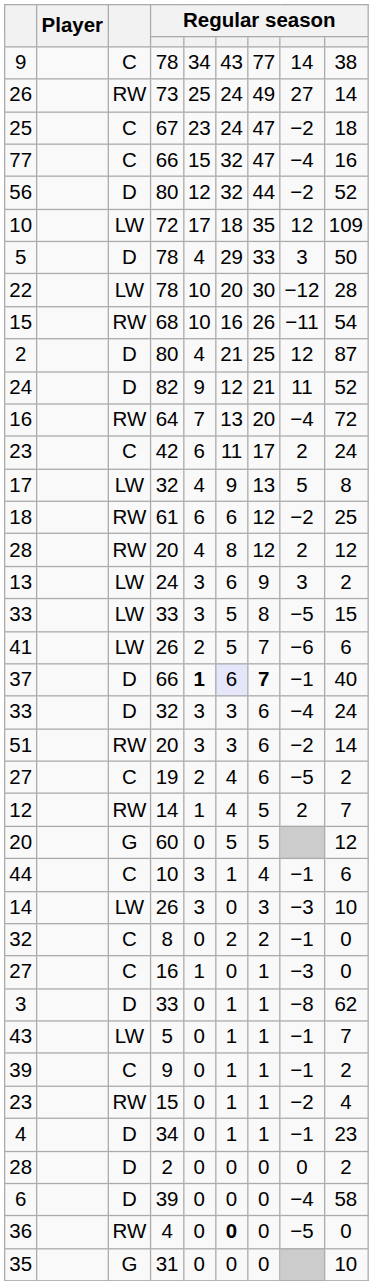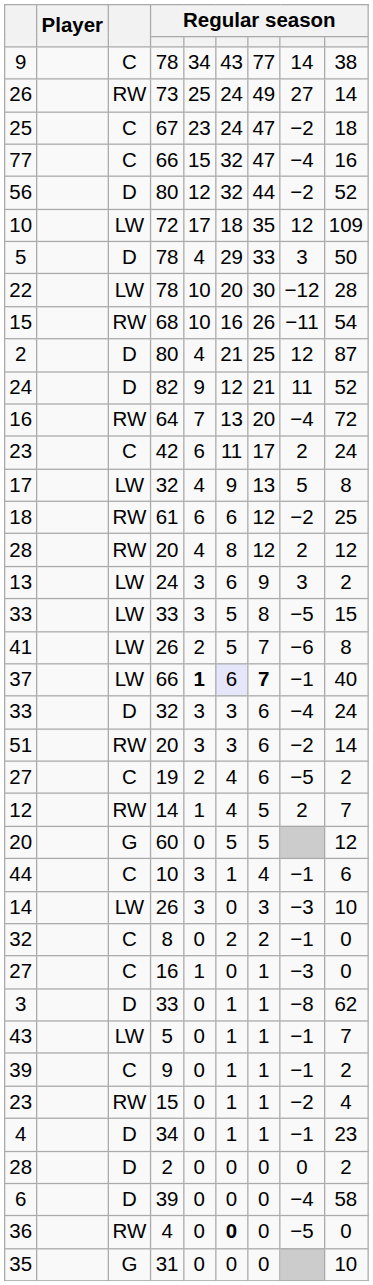(346, 647) 6 -> (346, 647) 8
(129, 679) D -> (129, 679) LW
